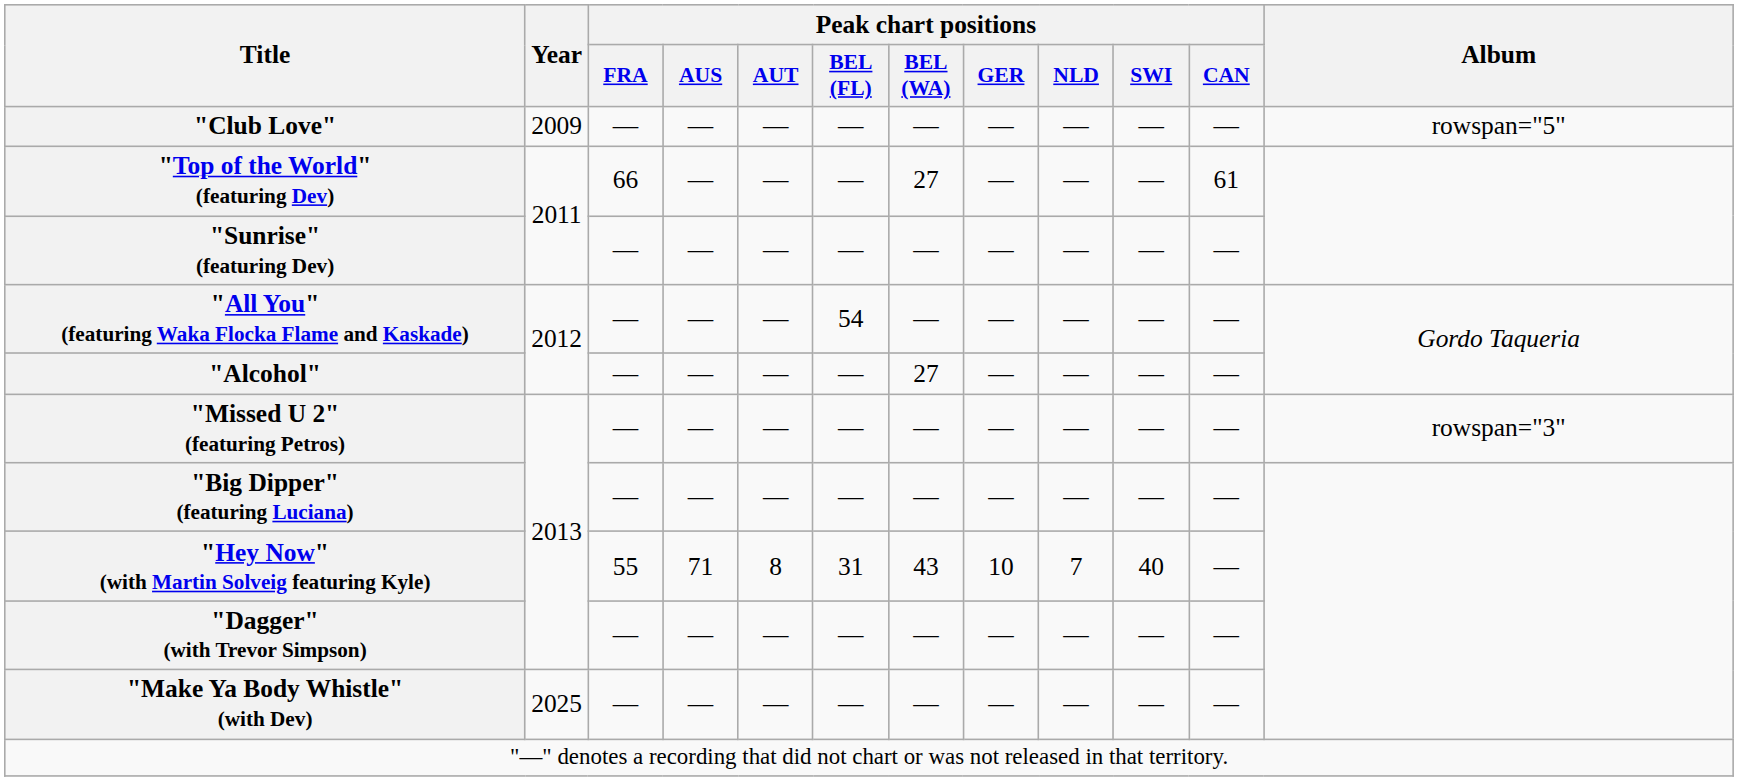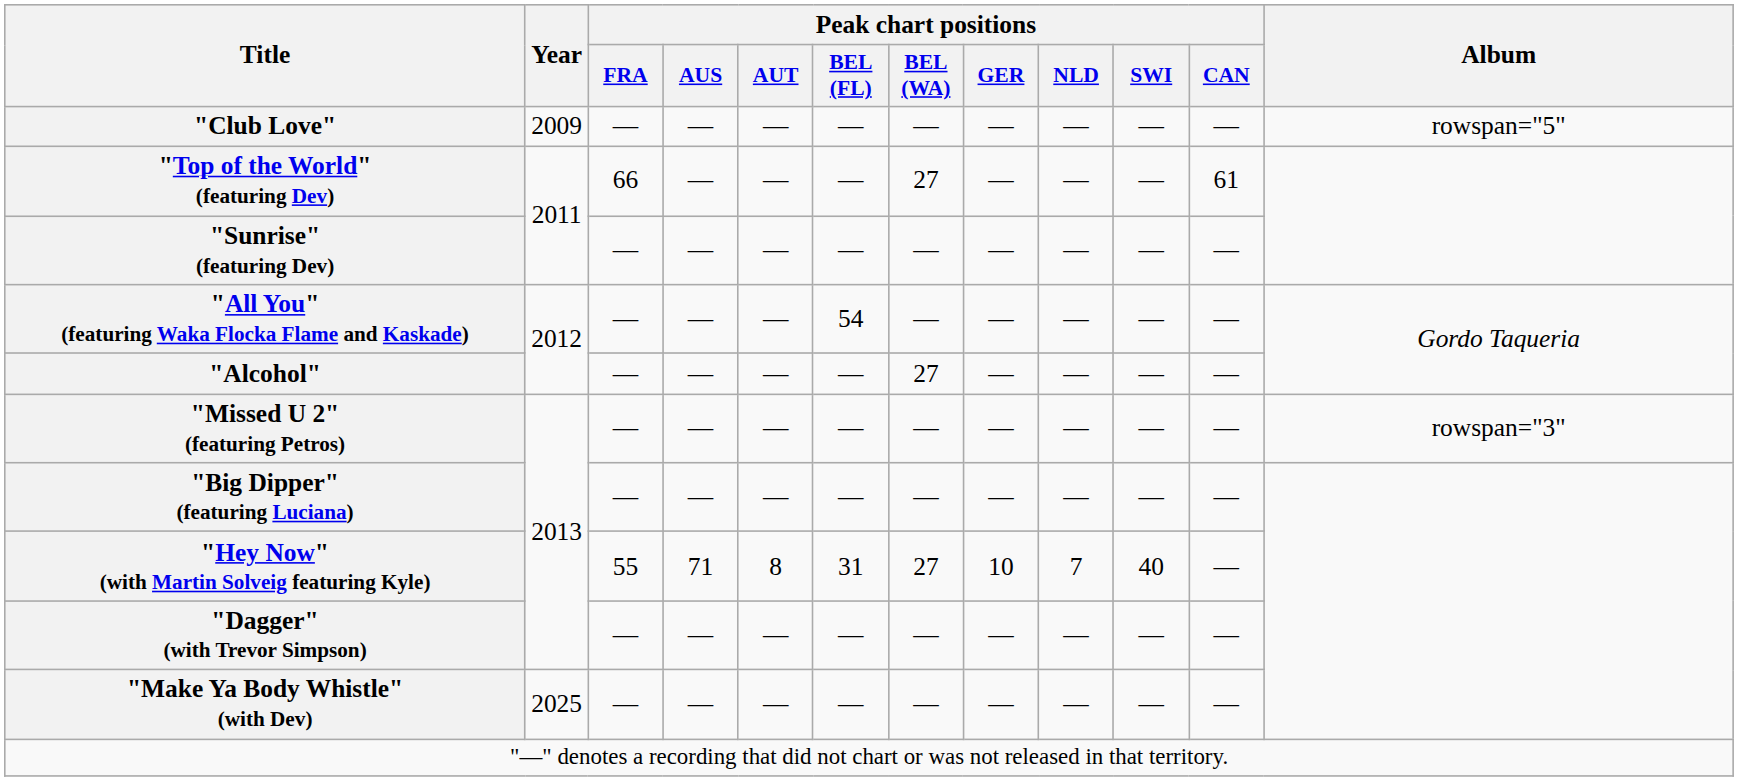(926, 565) 43 -> (926, 565) 27
